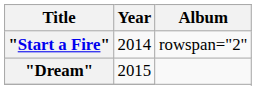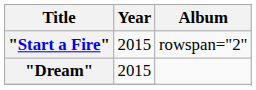(134, 44) 2014 -> (134, 44) 2015
